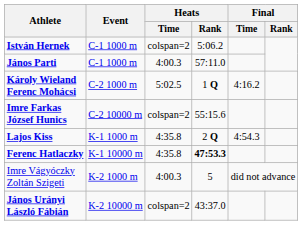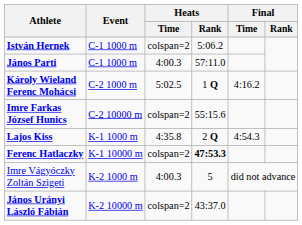(169, 154) 4:35.8 -> (169, 154) colspan=2
